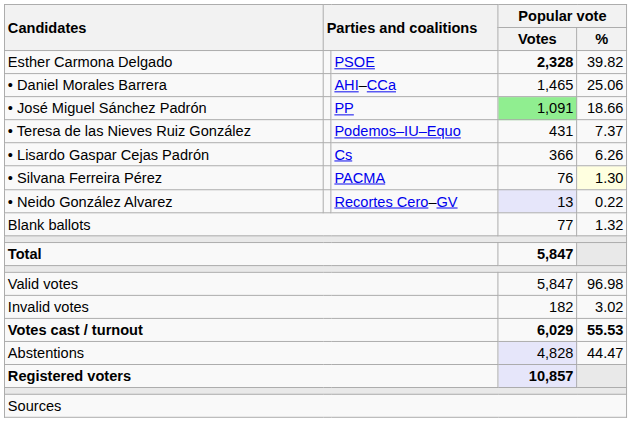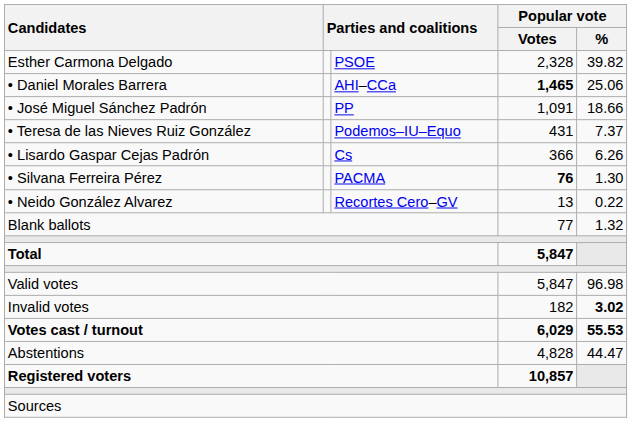(555, 62) bold -> (555, 62) normal
(555, 86) normal -> (555, 86) bold
(555, 109) lightgreen background -> (555, 109) no background
(565, 178) normal -> (565, 178) bold
(609, 178) lightyellow background -> (609, 178) no background
(565, 201) lavender background -> (565, 201) no background
(609, 307) normal -> (609, 307) bold
(555, 353) lavender background -> (555, 353) no background
(551, 376) lavender background -> (551, 376) no background
